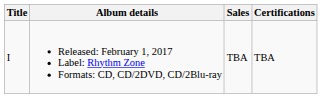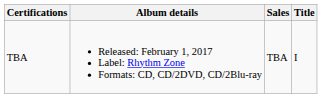columns swapped: (17, 12) <-> (284, 12)
